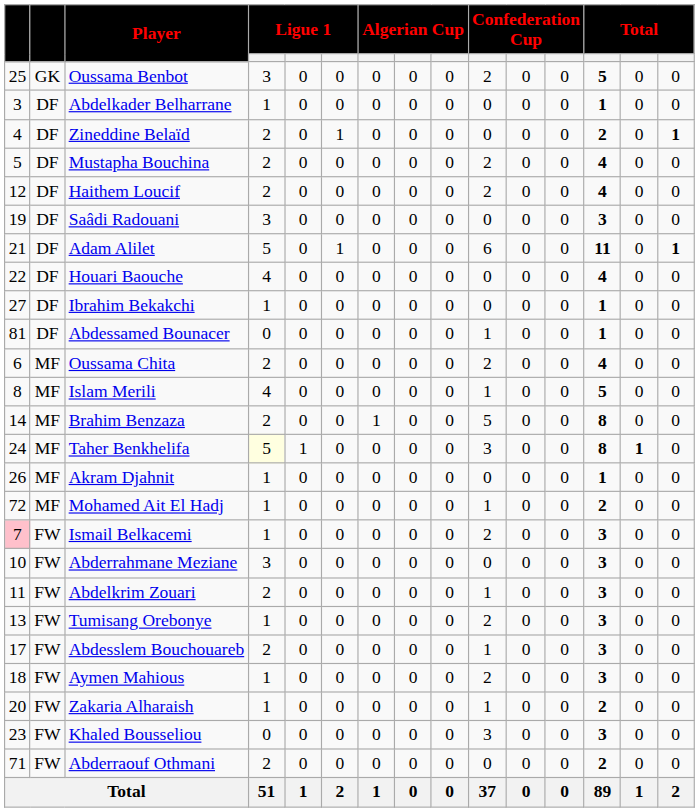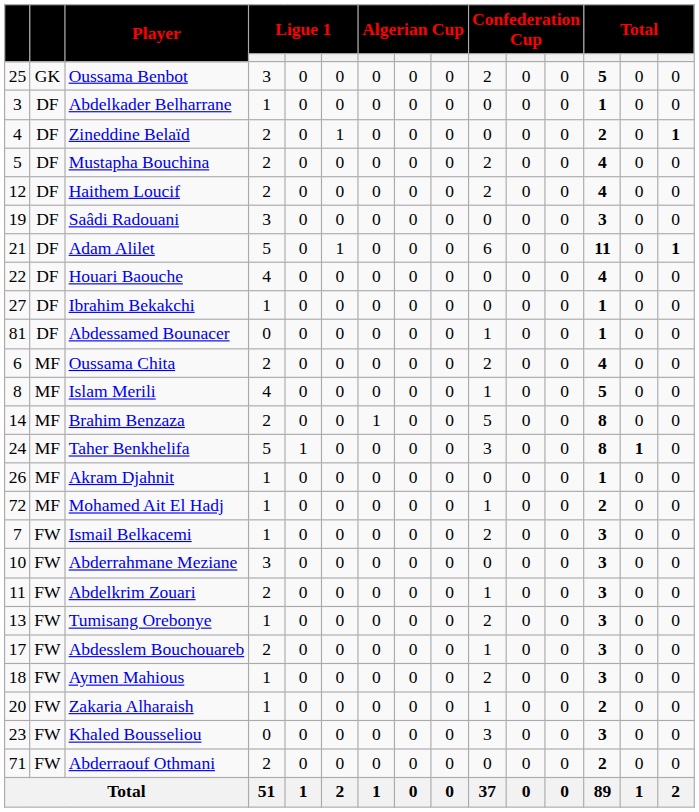(267, 448) lightyellow background -> (267, 448) no background
(17, 534) pink background -> (17, 534) no background
